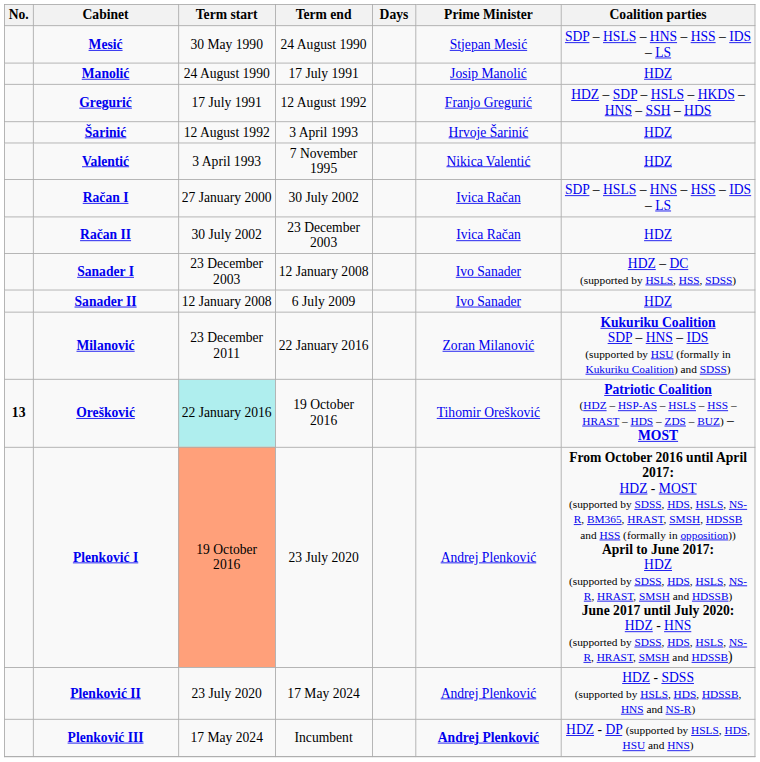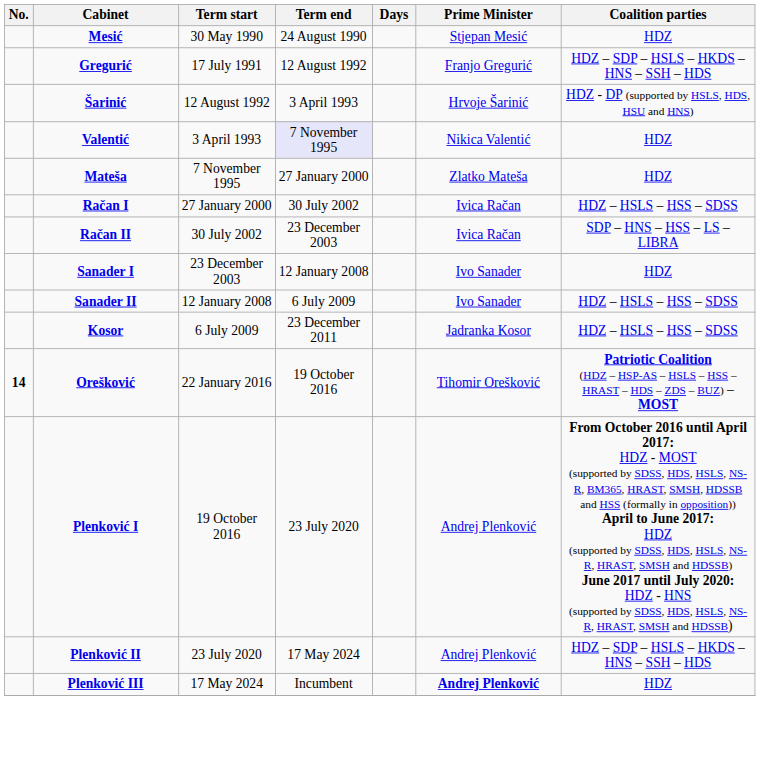(658, 44) SDP – HSLS – HNS – HSS – IDS – LS -> (658, 36) HDZ
- row: (106, 73)
(658, 132) HDZ -> (658, 102) HDZ - DP (supported by HSLS, HDS, HSU and HNS)
(324, 161) no background -> (324, 139) lavender background
+ row: (106, 176)
(658, 198) SDP – HSLS – HNS – HSS – IDS – LS -> (658, 205) HDZ – HSLS – HSS – SDSS
(658, 235) HDZ -> (658, 235) SDP – HNS – HSS – LS – LIBRA
(658, 271) HDZ – DC (supported by HSLS, HSS, SDSS) -> (658, 271) HDZ
(658, 301) HDZ -> (658, 301) HDZ – HSLS – HSS – SDSS
+ row: (106, 330)
- row: (106, 345)
(19, 413) 13 -> (19, 382) 14
(227, 413) paleturquoise background -> (227, 382) no background
(227, 557) lightsalmon background -> (227, 526) no background
(658, 693) HDZ - SDSS (supported by HSLS, HDS, HDSSB, HNS and NS-R) -> (658, 655) HDZ – SDP – HSLS – HKDS – HNS – SSH – HDS
(658, 737) HDZ - DP (supported by HSLS, HDS, HSU and HNS) -> (658, 684) HDZ
